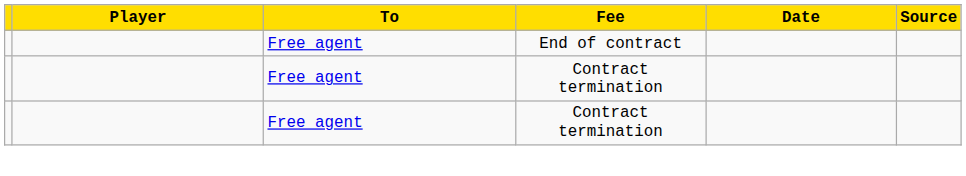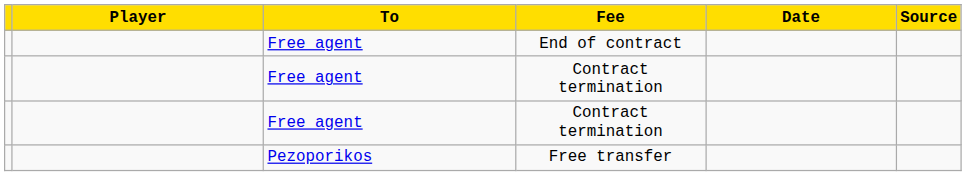+ row: (320, 158)
